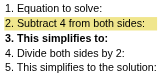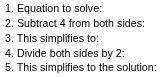(75, 23) khaki background -> (75, 23) no background
(57, 38) bold -> (52, 38) normal
